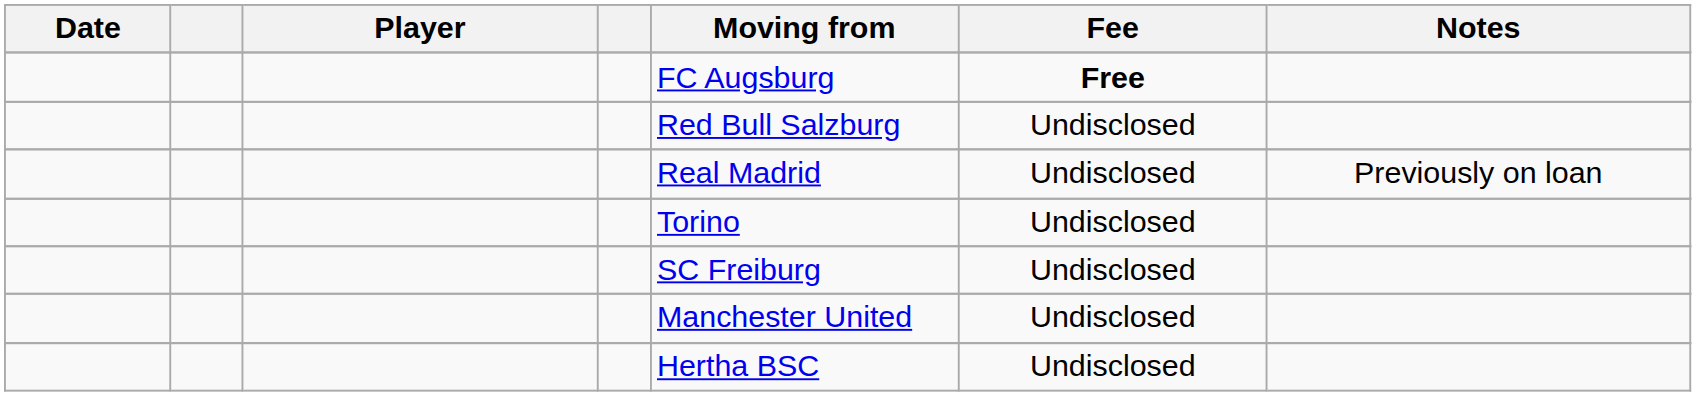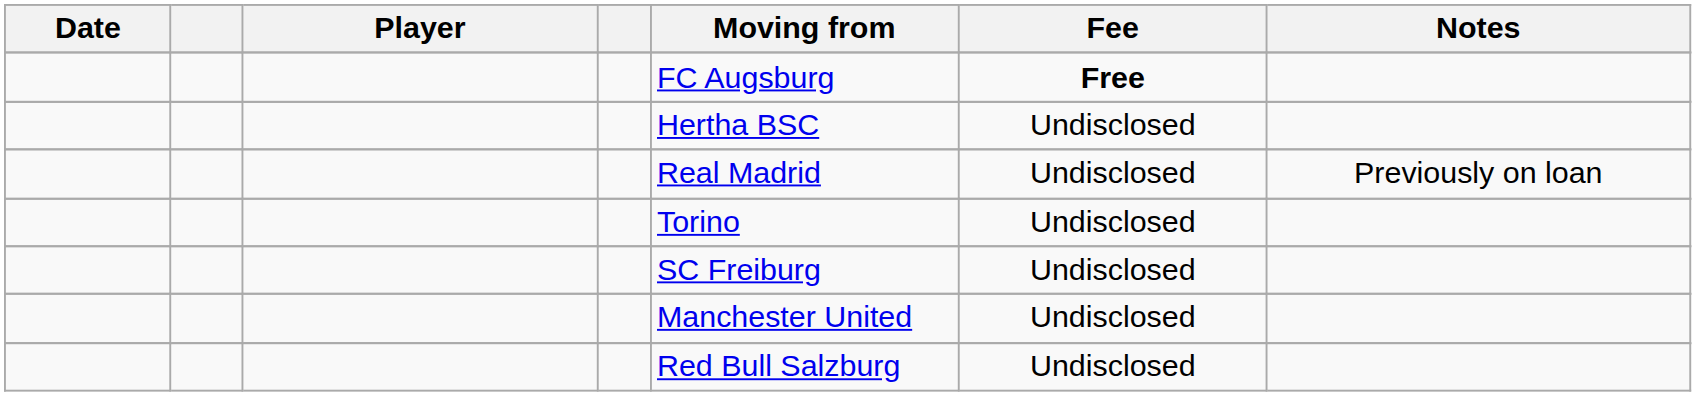(779, 125) Red Bull Salzburg -> (738, 125) Hertha BSC
(738, 366) Hertha BSC -> (779, 366) Red Bull Salzburg
